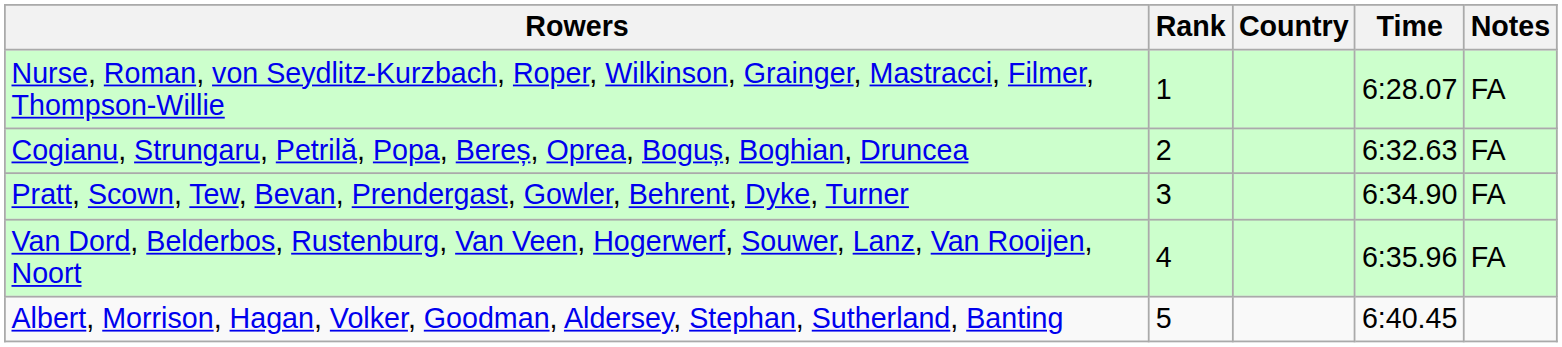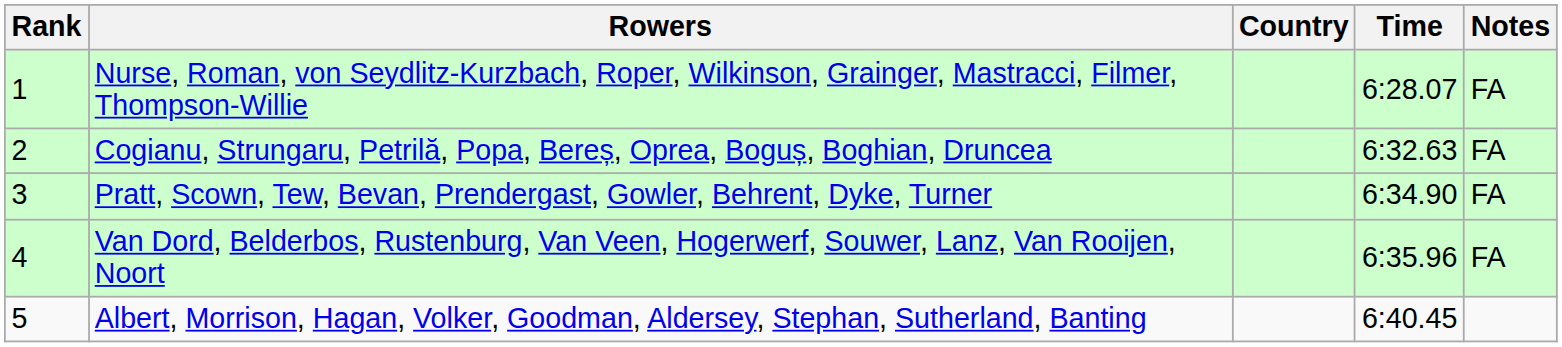columns swapped: (1191, 27) <-> (577, 27)
